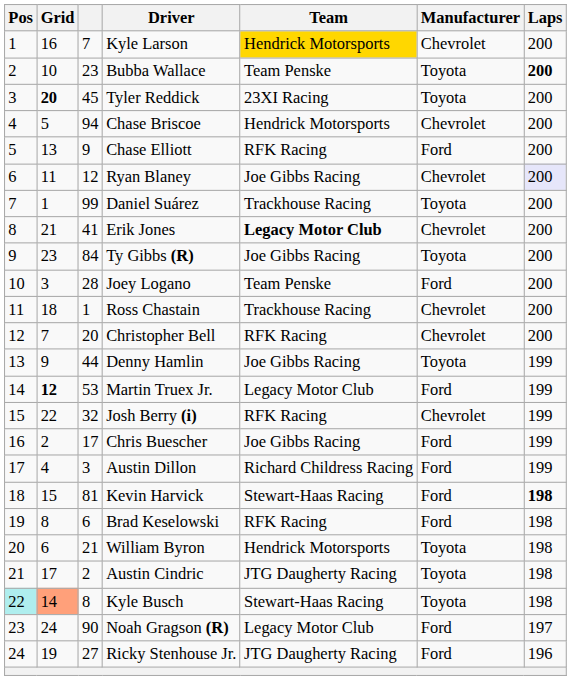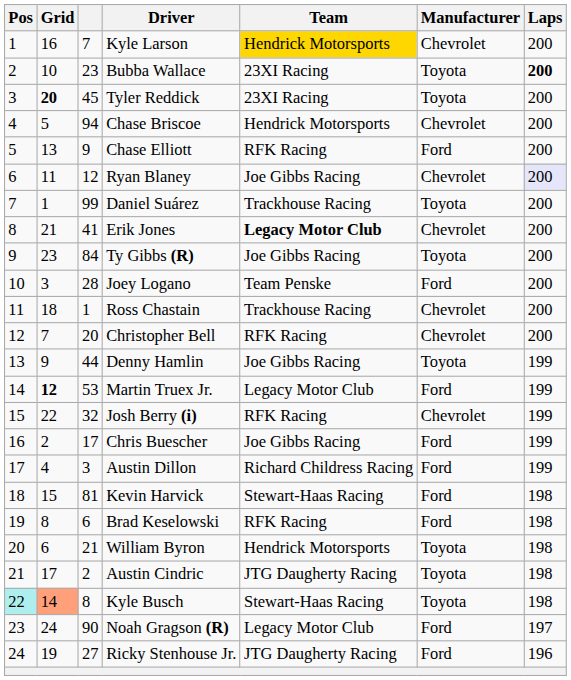(288, 70) Team Penske -> (286, 70) 23XI Racing
(540, 494) bold -> (540, 494) normal
